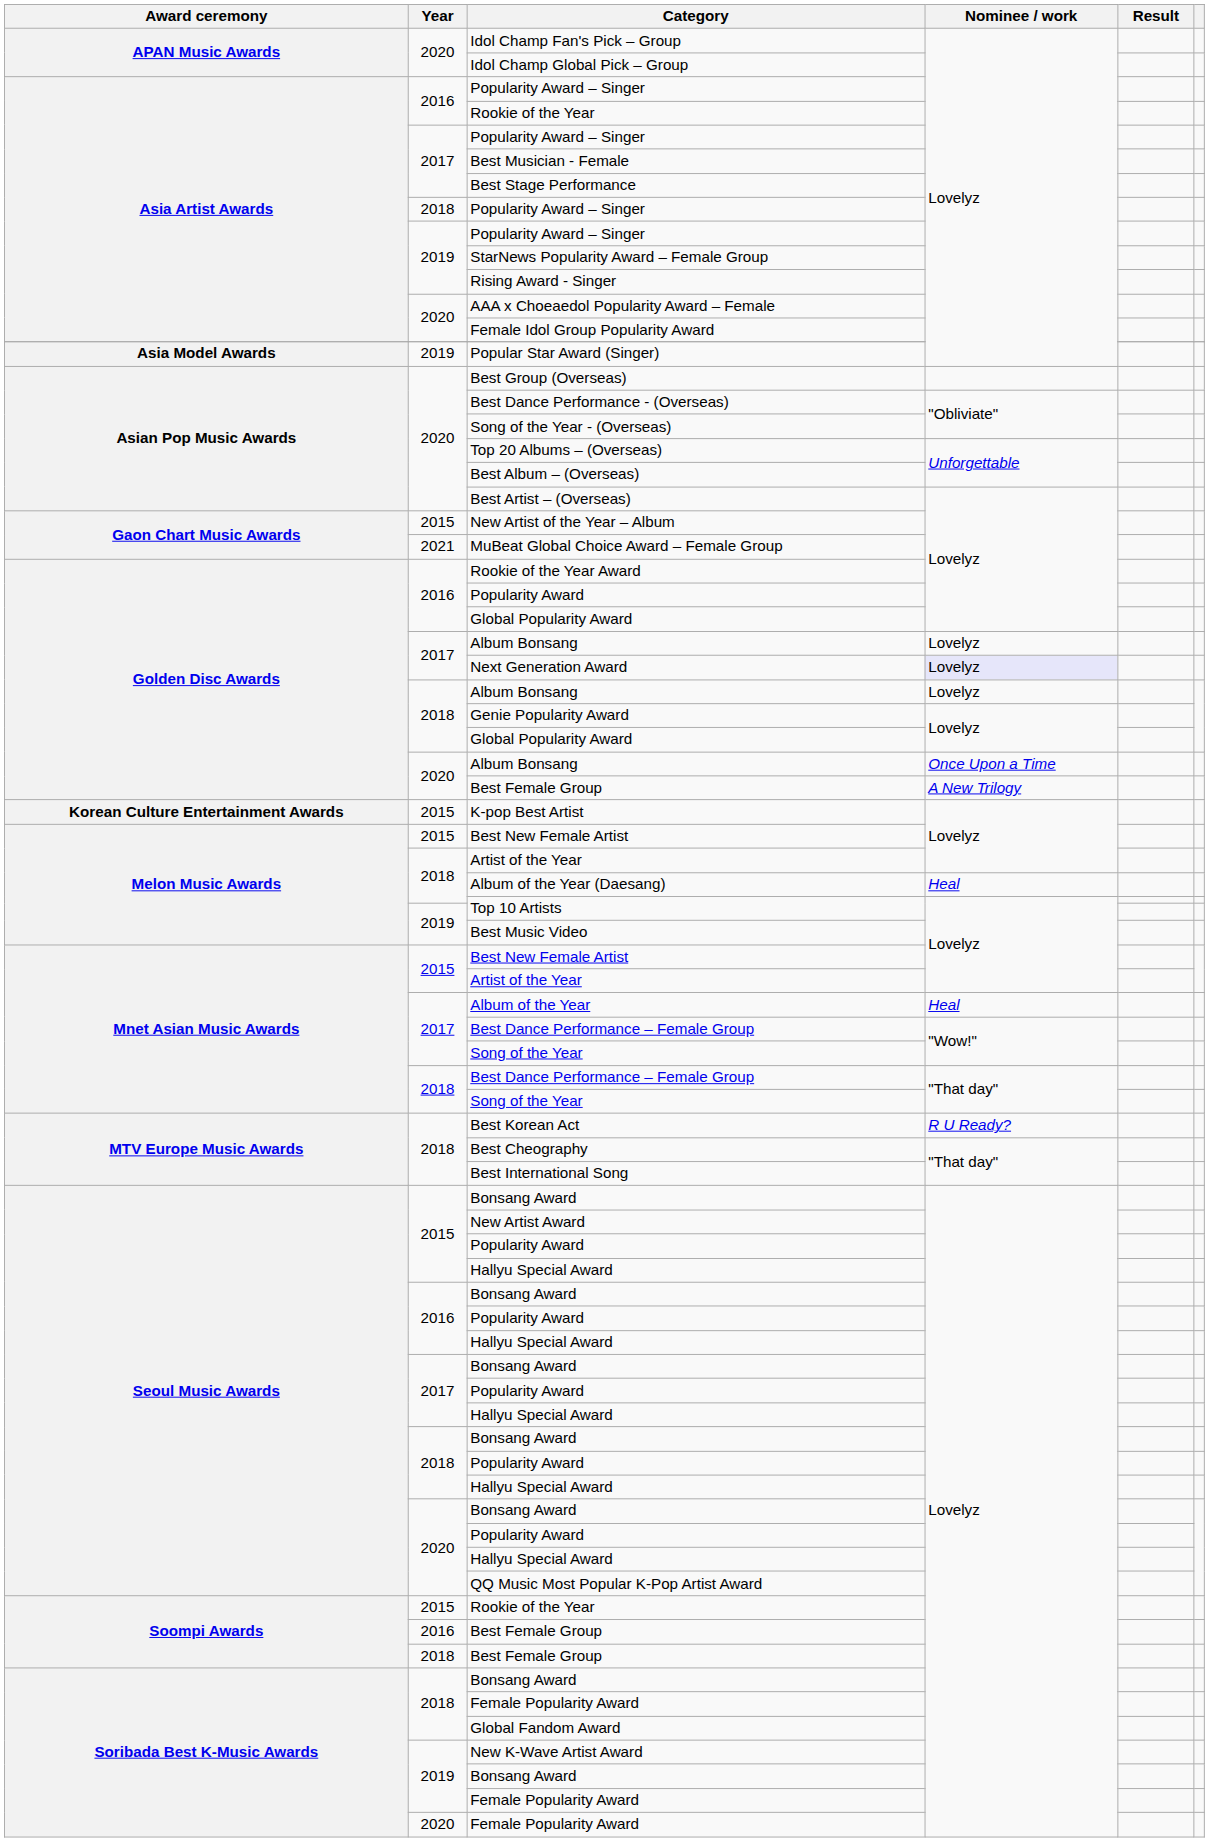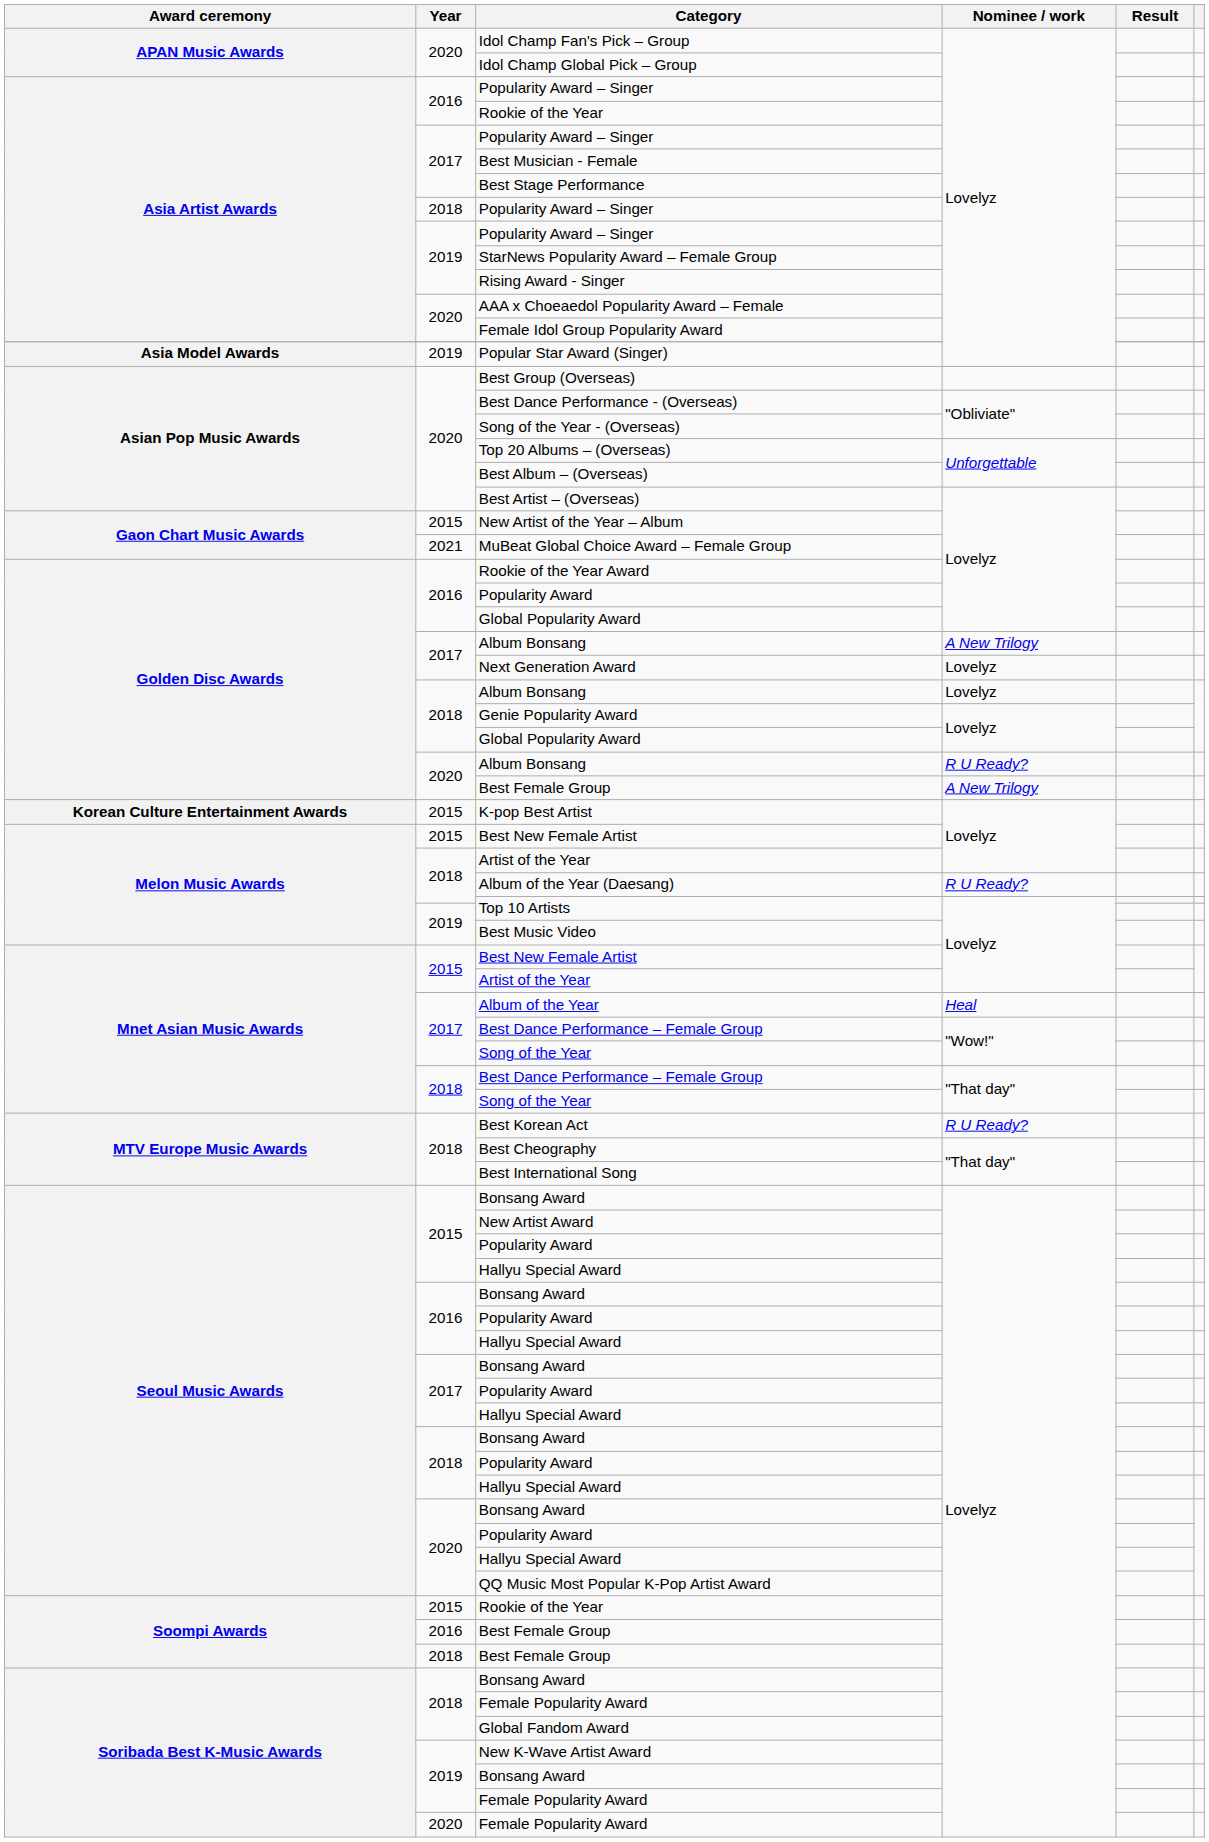(954, 643) Lovelyz -> (992, 643) A New Trilogy
(954, 667) lavender background -> (971, 667) no background
(992, 763) Once Upon a Time -> (987, 763) R U Ready?
(944, 884) Heal -> (987, 884) R U Ready?
